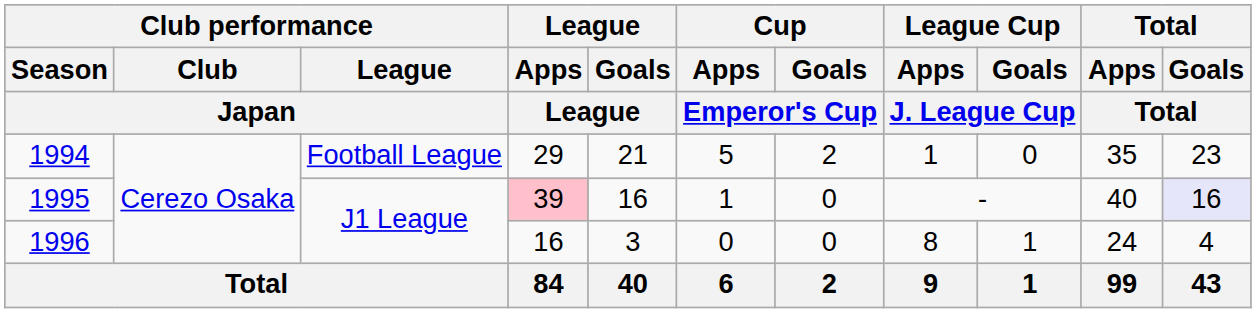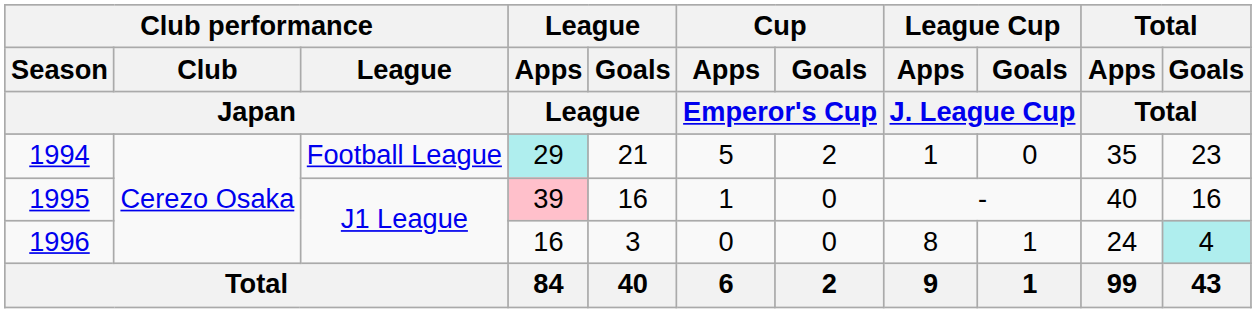(548, 155) no background -> (548, 155) paleturquoise background
(1206, 198) lavender background -> (1206, 198) no background
(1206, 241) no background -> (1206, 241) paleturquoise background
